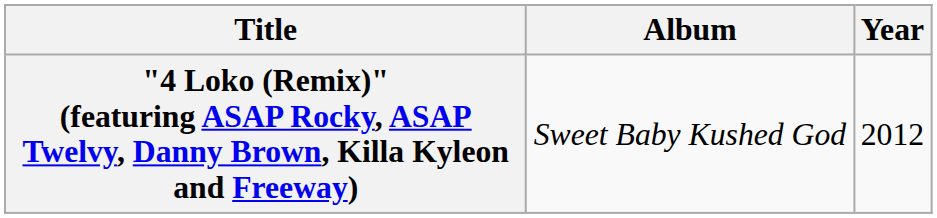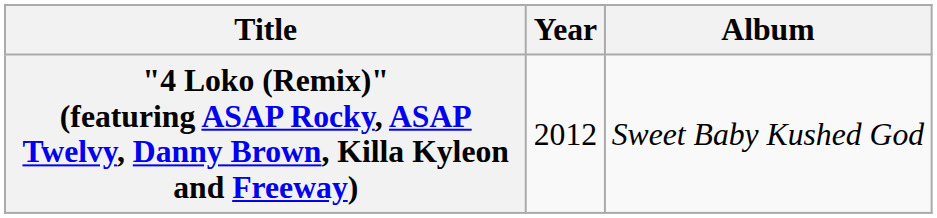columns swapped: (892, 29) <-> (690, 29)
